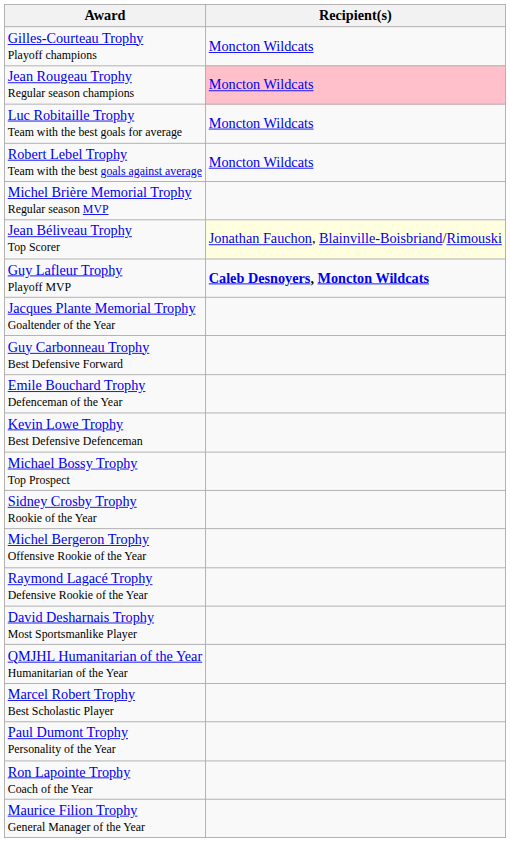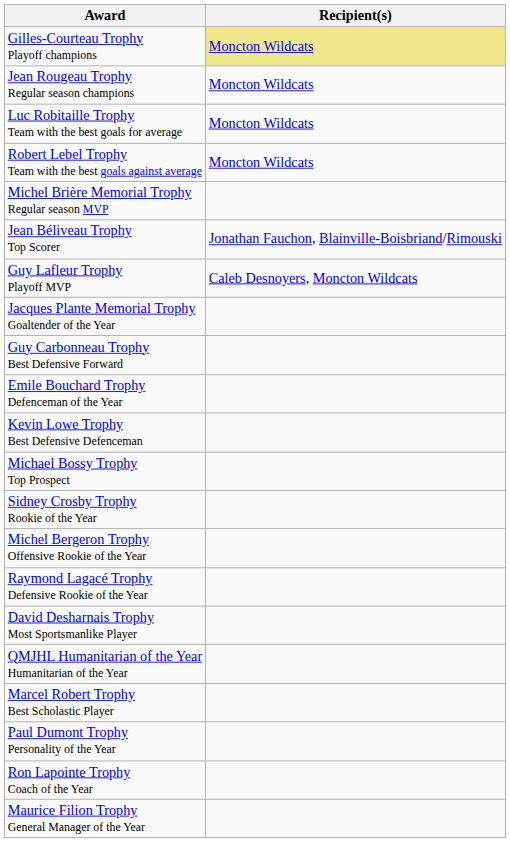(261, 46) no background -> (261, 46) khaki background
(261, 84) pink background -> (261, 84) no background
(355, 239) lightyellow background -> (355, 239) no background
(319, 278) bold -> (313, 278) normal
